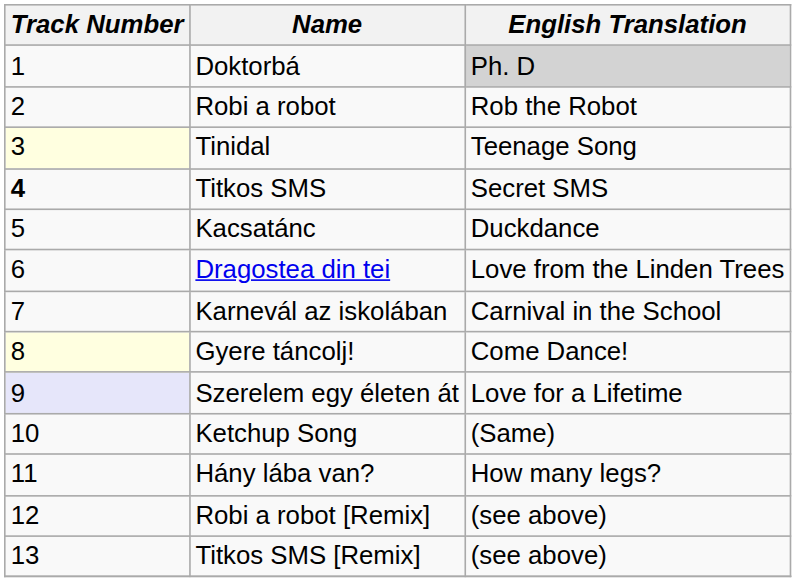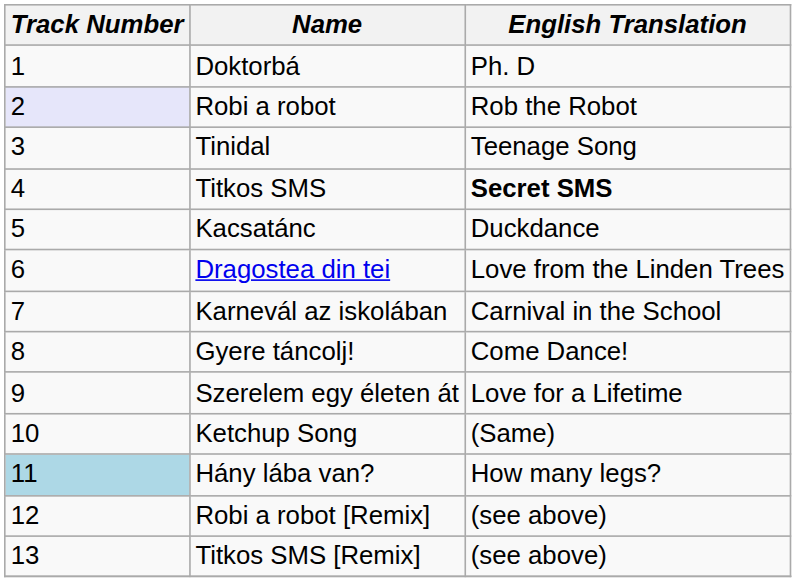(503, 65) lightgrey background -> (503, 65) no background
(18, 106) no background -> (18, 106) lavender background
(18, 147) lightyellow background -> (18, 147) no background
(18, 188) bold -> (18, 188) normal
(539, 188) normal -> (542, 188) bold
(18, 351) lightyellow background -> (18, 351) no background
(18, 392) lavender background -> (18, 392) no background
(24, 474) no background -> (24, 474) lightblue background
